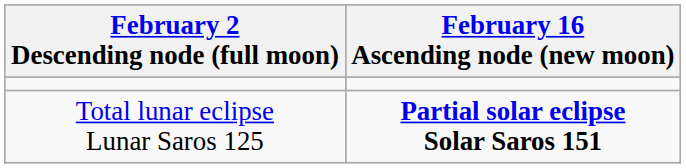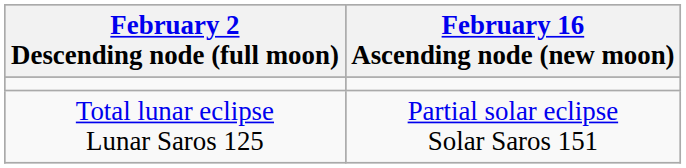(513, 126) bold -> (513, 126) normal
